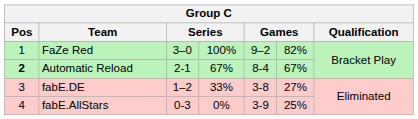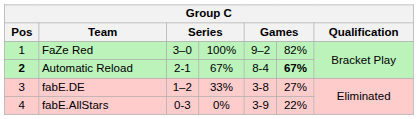(295, 68) normal -> (295, 68) bold
(295, 105) 25% -> (295, 105) 22%
